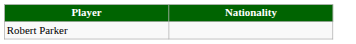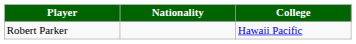+ column: (293, 13)
